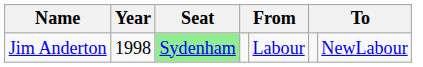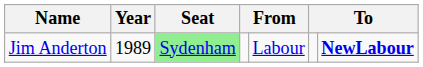(133, 47) 1998 -> (133, 47) 1989
(365, 47) normal -> (368, 47) bold
